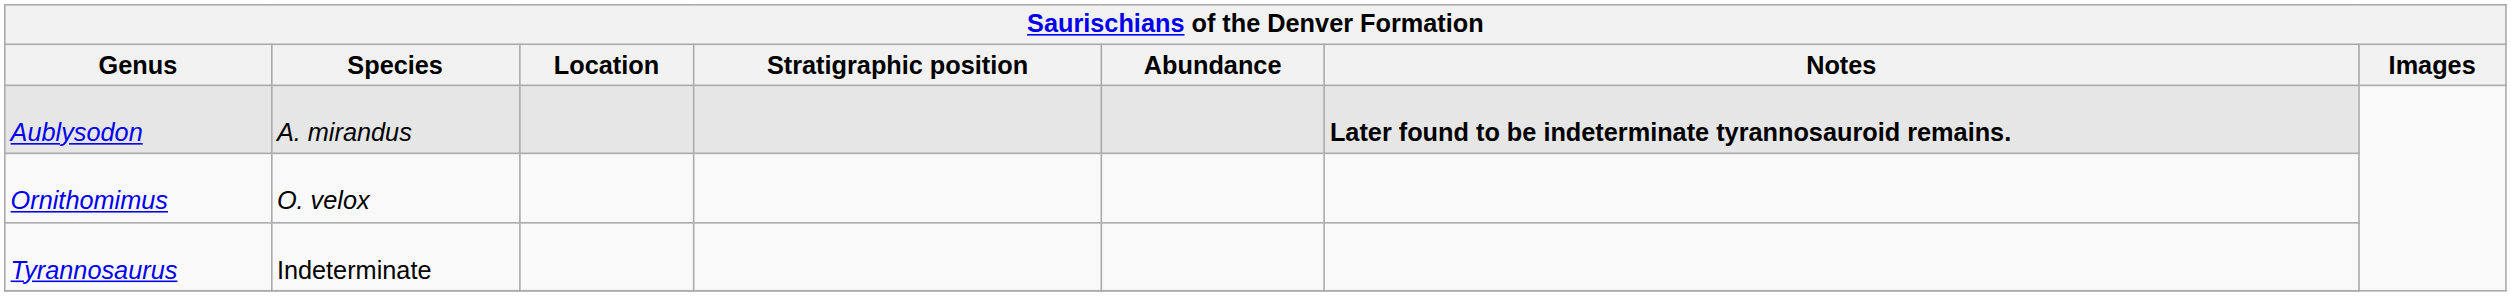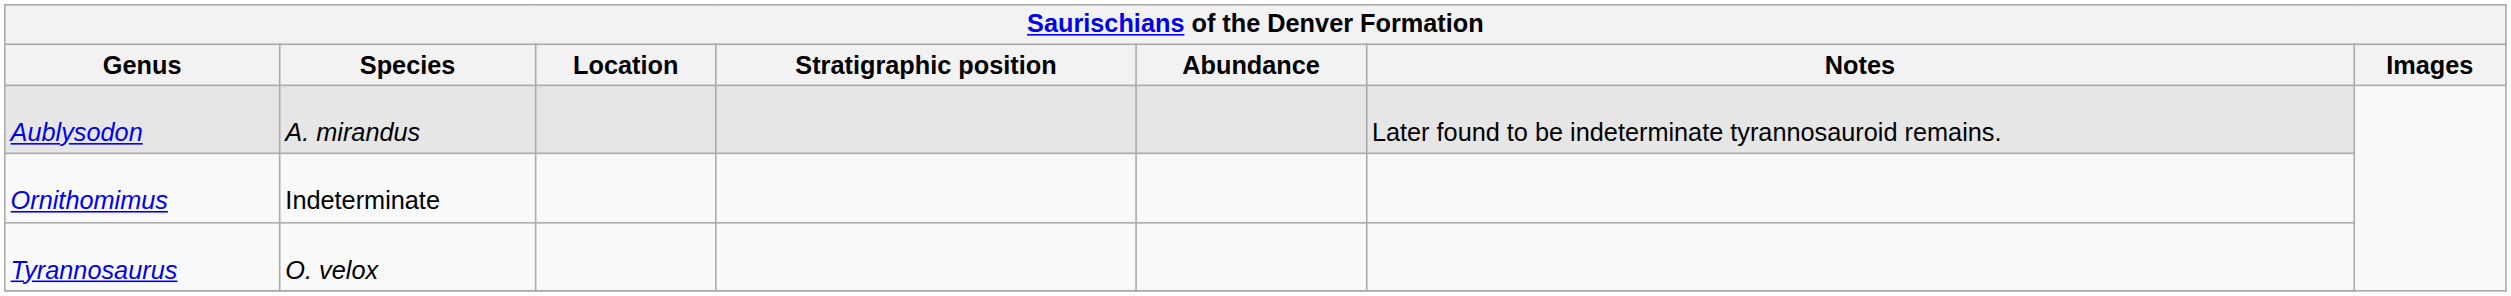(1671, 133) bold -> (1687, 133) normal
(323, 201) O. velox -> (363, 201) Indeterminate
(354, 270) Indeterminate -> (332, 270) O. velox
